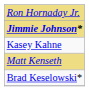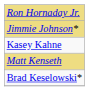(44, 29) bold -> (42, 29) normal
